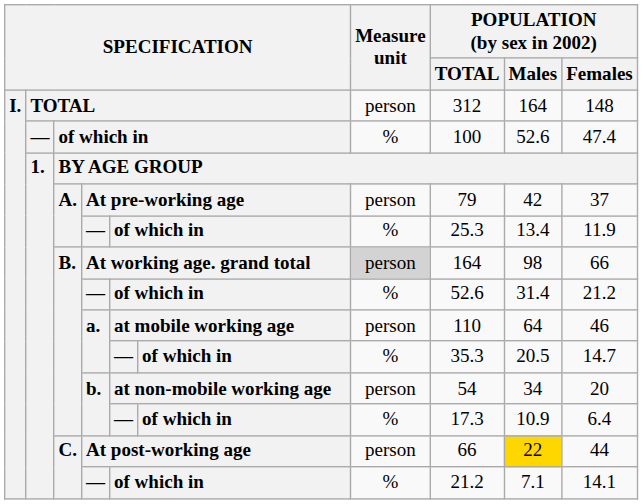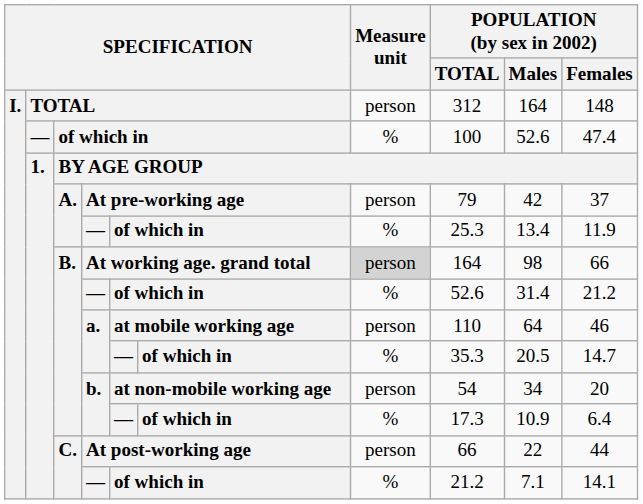(533, 450) gold background -> (533, 450) no background
